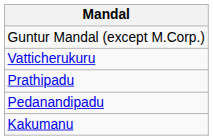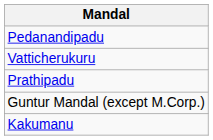(106, 37) Guntur Mandal (except M.Corp.) -> (56, 37) Pedanandipadu
(56, 102) Pedanandipadu -> (106, 102) Guntur Mandal (except M.Corp.)
